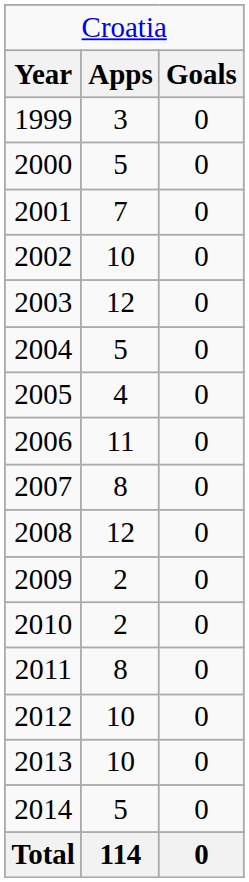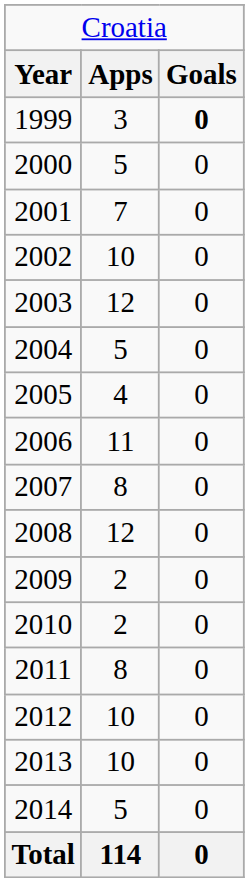(201, 119) normal -> (201, 119) bold
